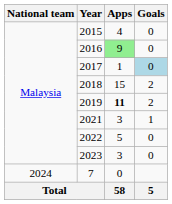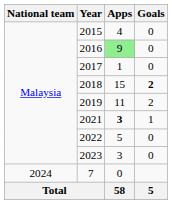(151, 66) lightblue background -> (151, 66) no background
(151, 84) normal -> (151, 84) bold
(120, 102) bold -> (120, 102) normal
(120, 119) normal -> (120, 119) bold
